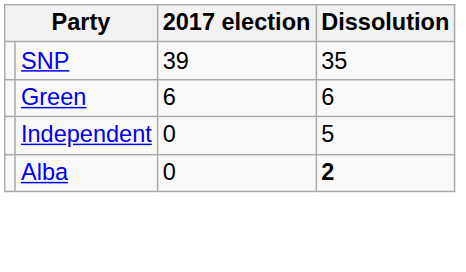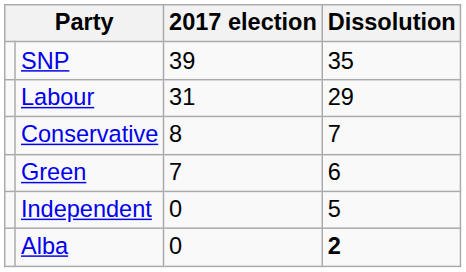+ row: (58, 97)
+ row: (90, 135)
(169, 97) 6 -> (176, 172) 7
